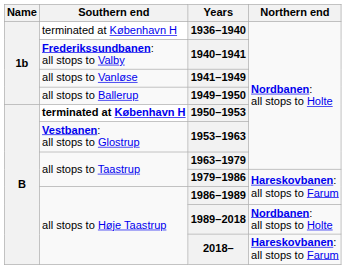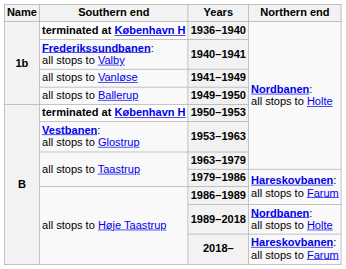(110, 30) normal -> (114, 30) bold
